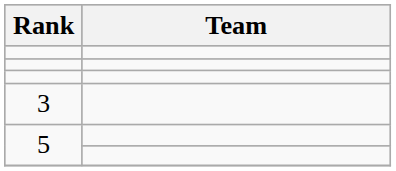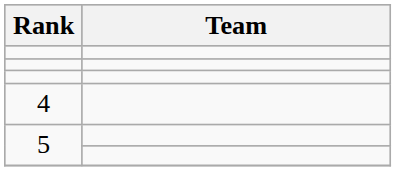(44, 103) 3 -> (44, 103) 4
